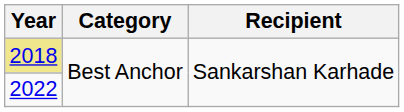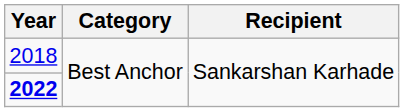(33, 55) khaki background -> (33, 55) no background
(33, 89) normal -> (33, 89) bold
